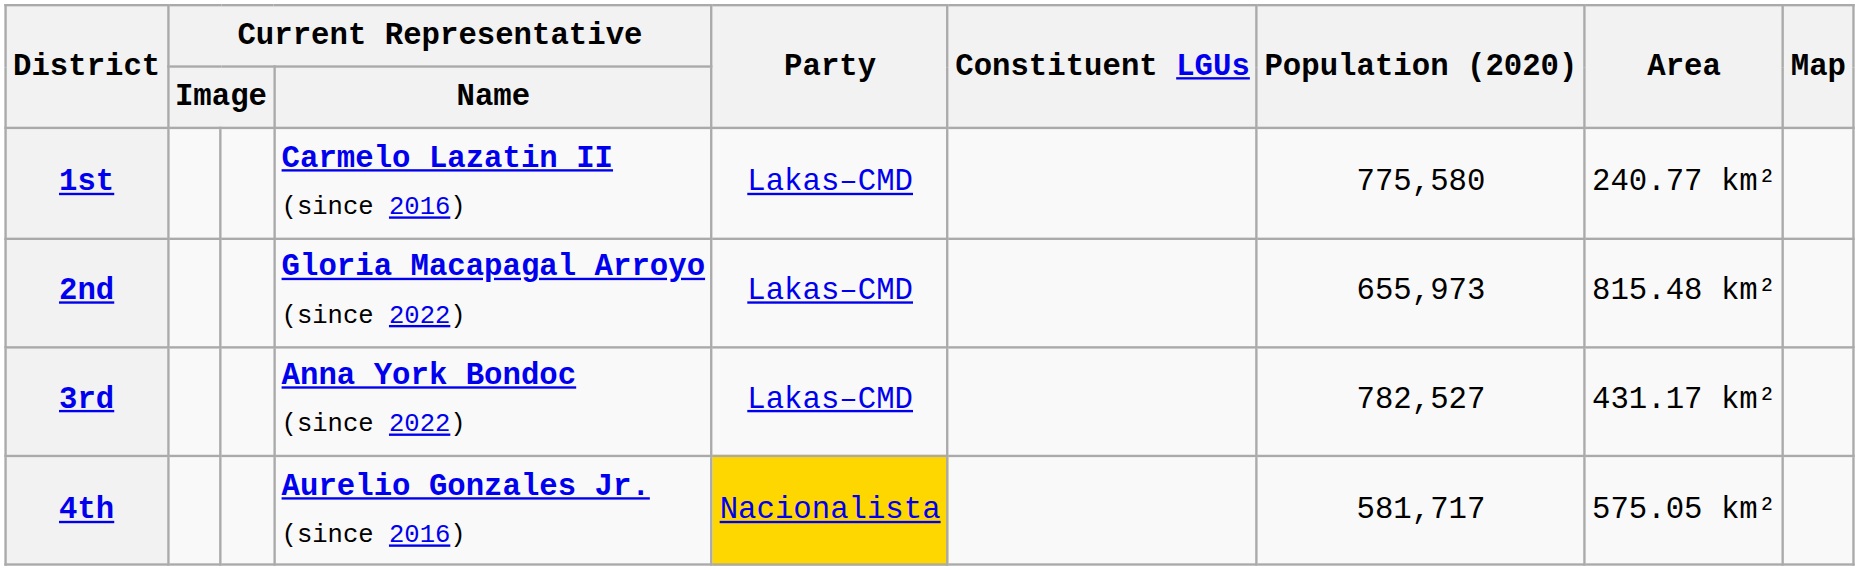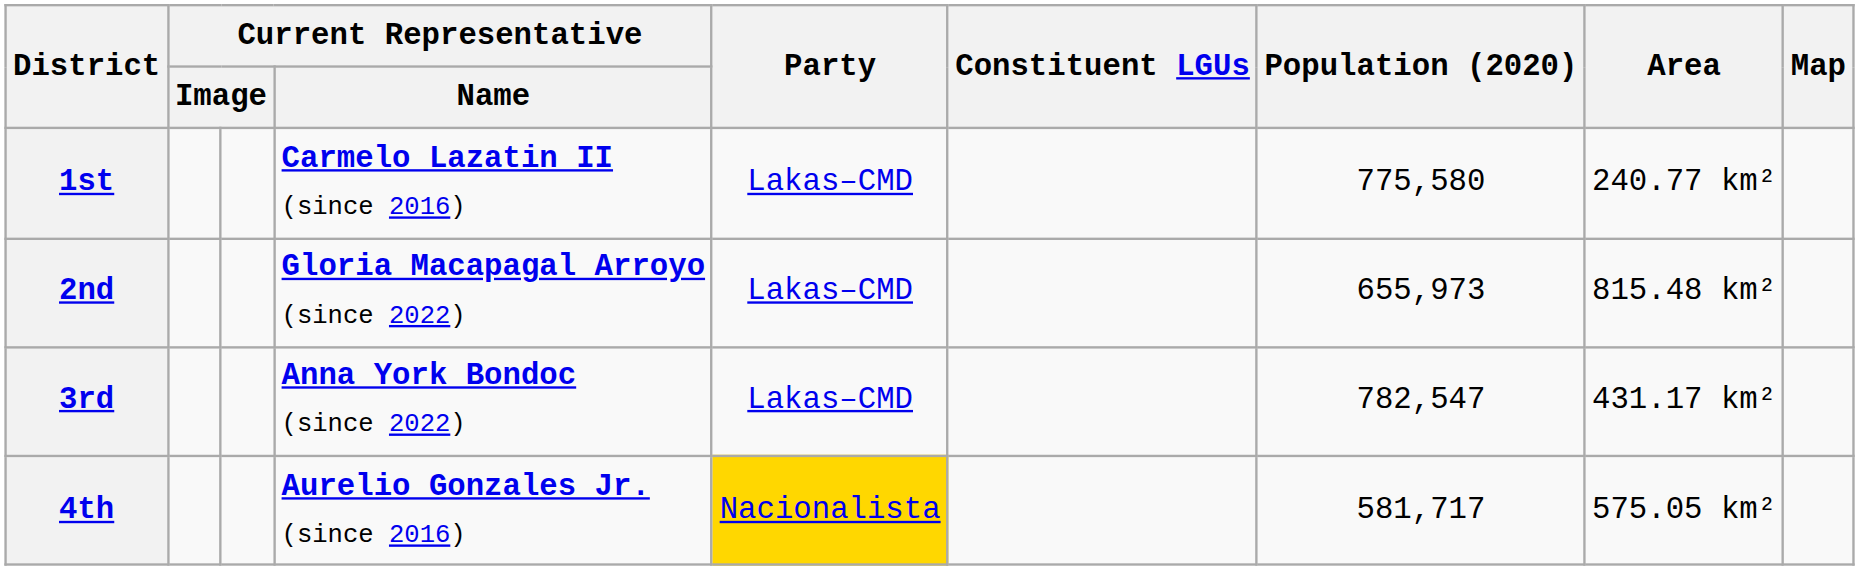(1421, 400) 782,527 -> (1421, 400) 782,547
